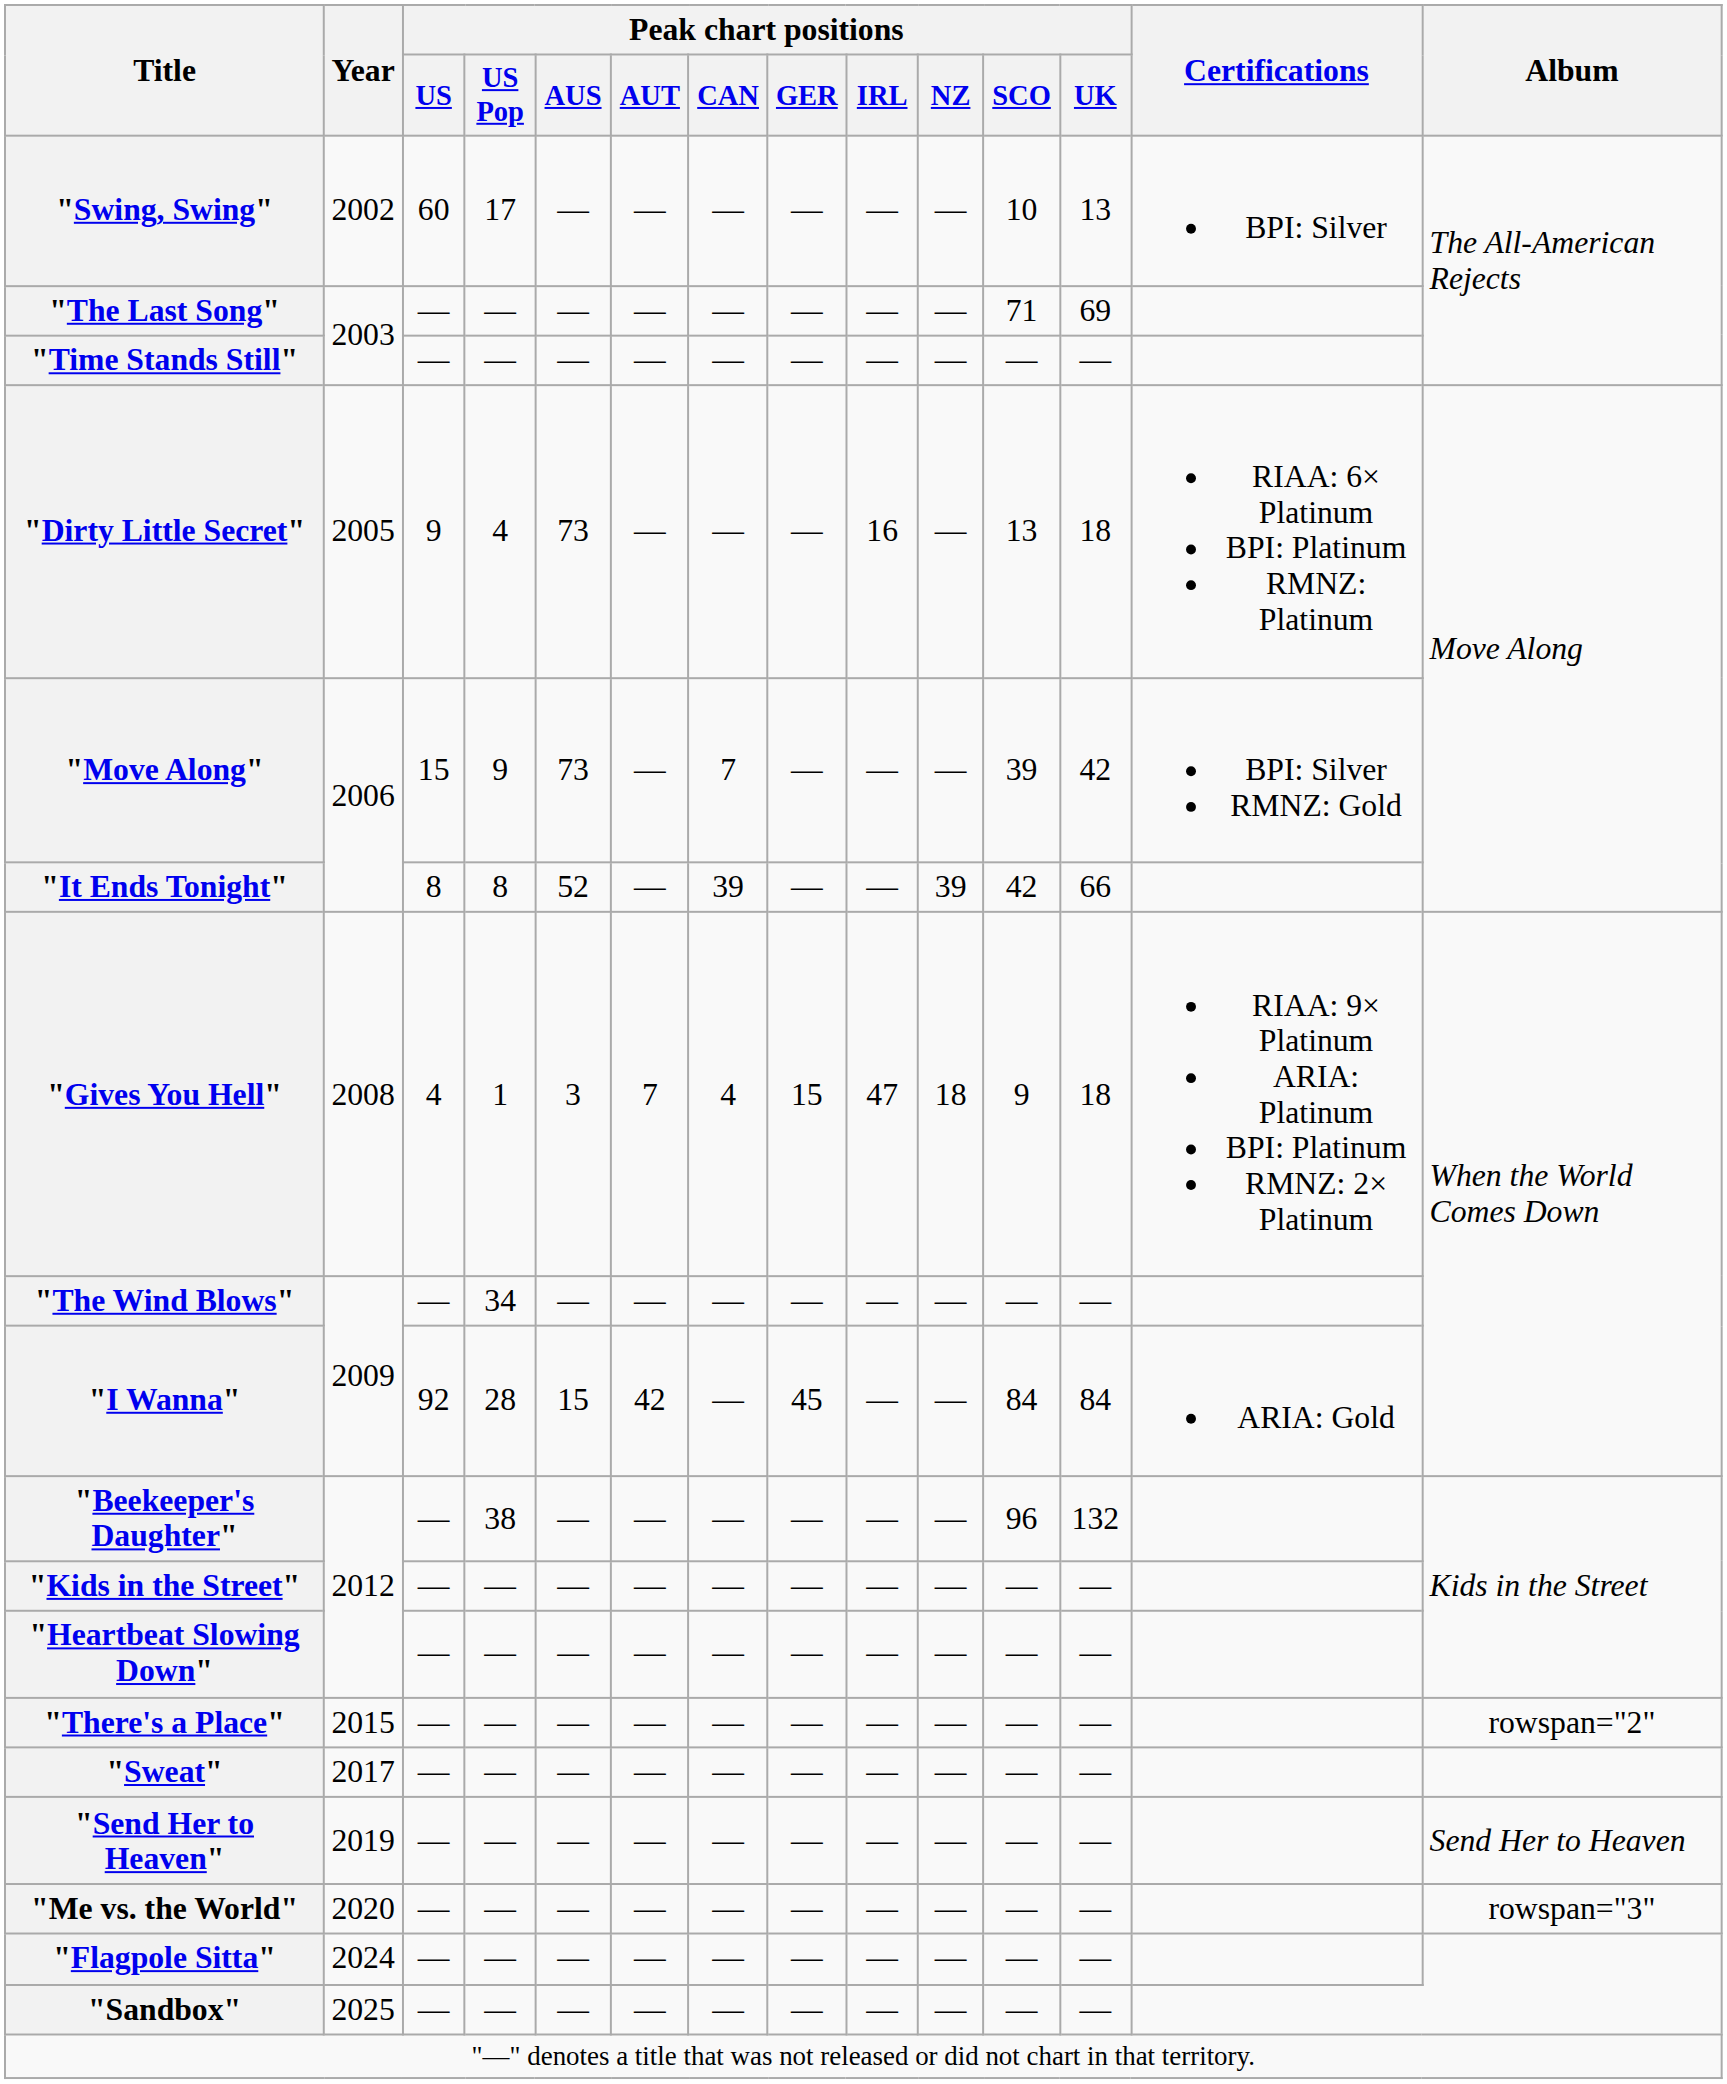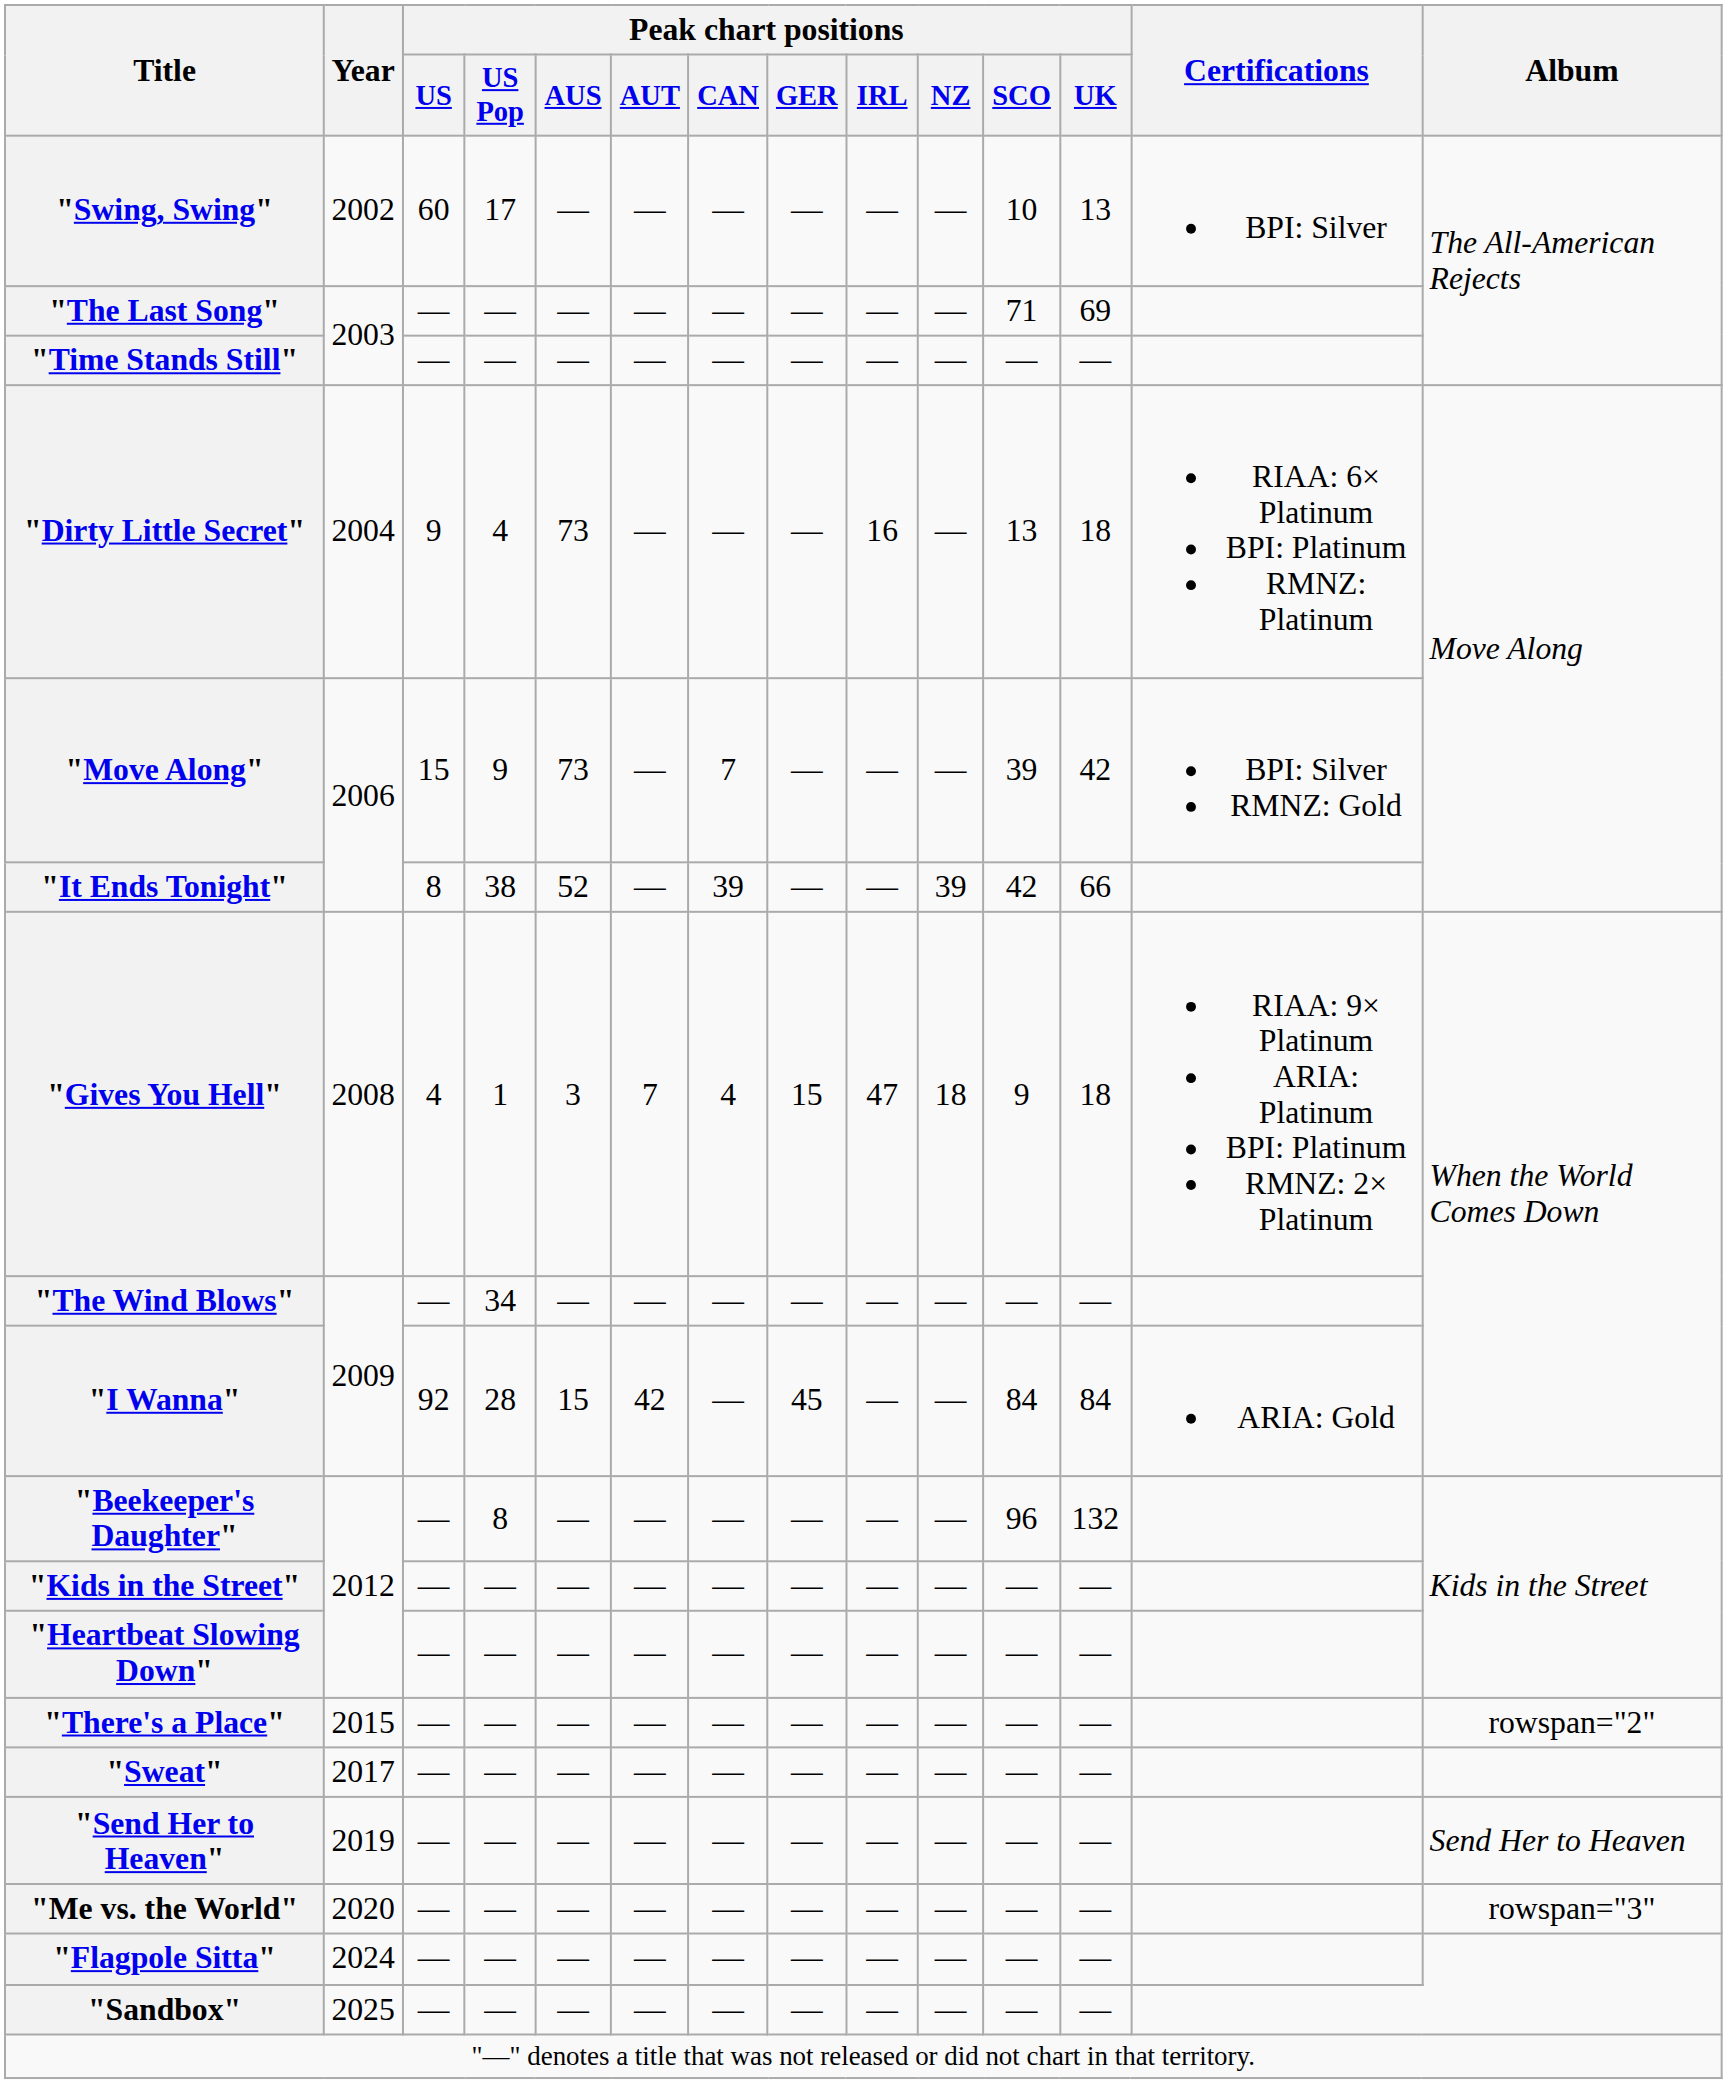(363, 531) 2005 -> (363, 531) 2004
(500, 886) 8 -> (500, 886) 38
(500, 1517) 38 -> (500, 1517) 8
